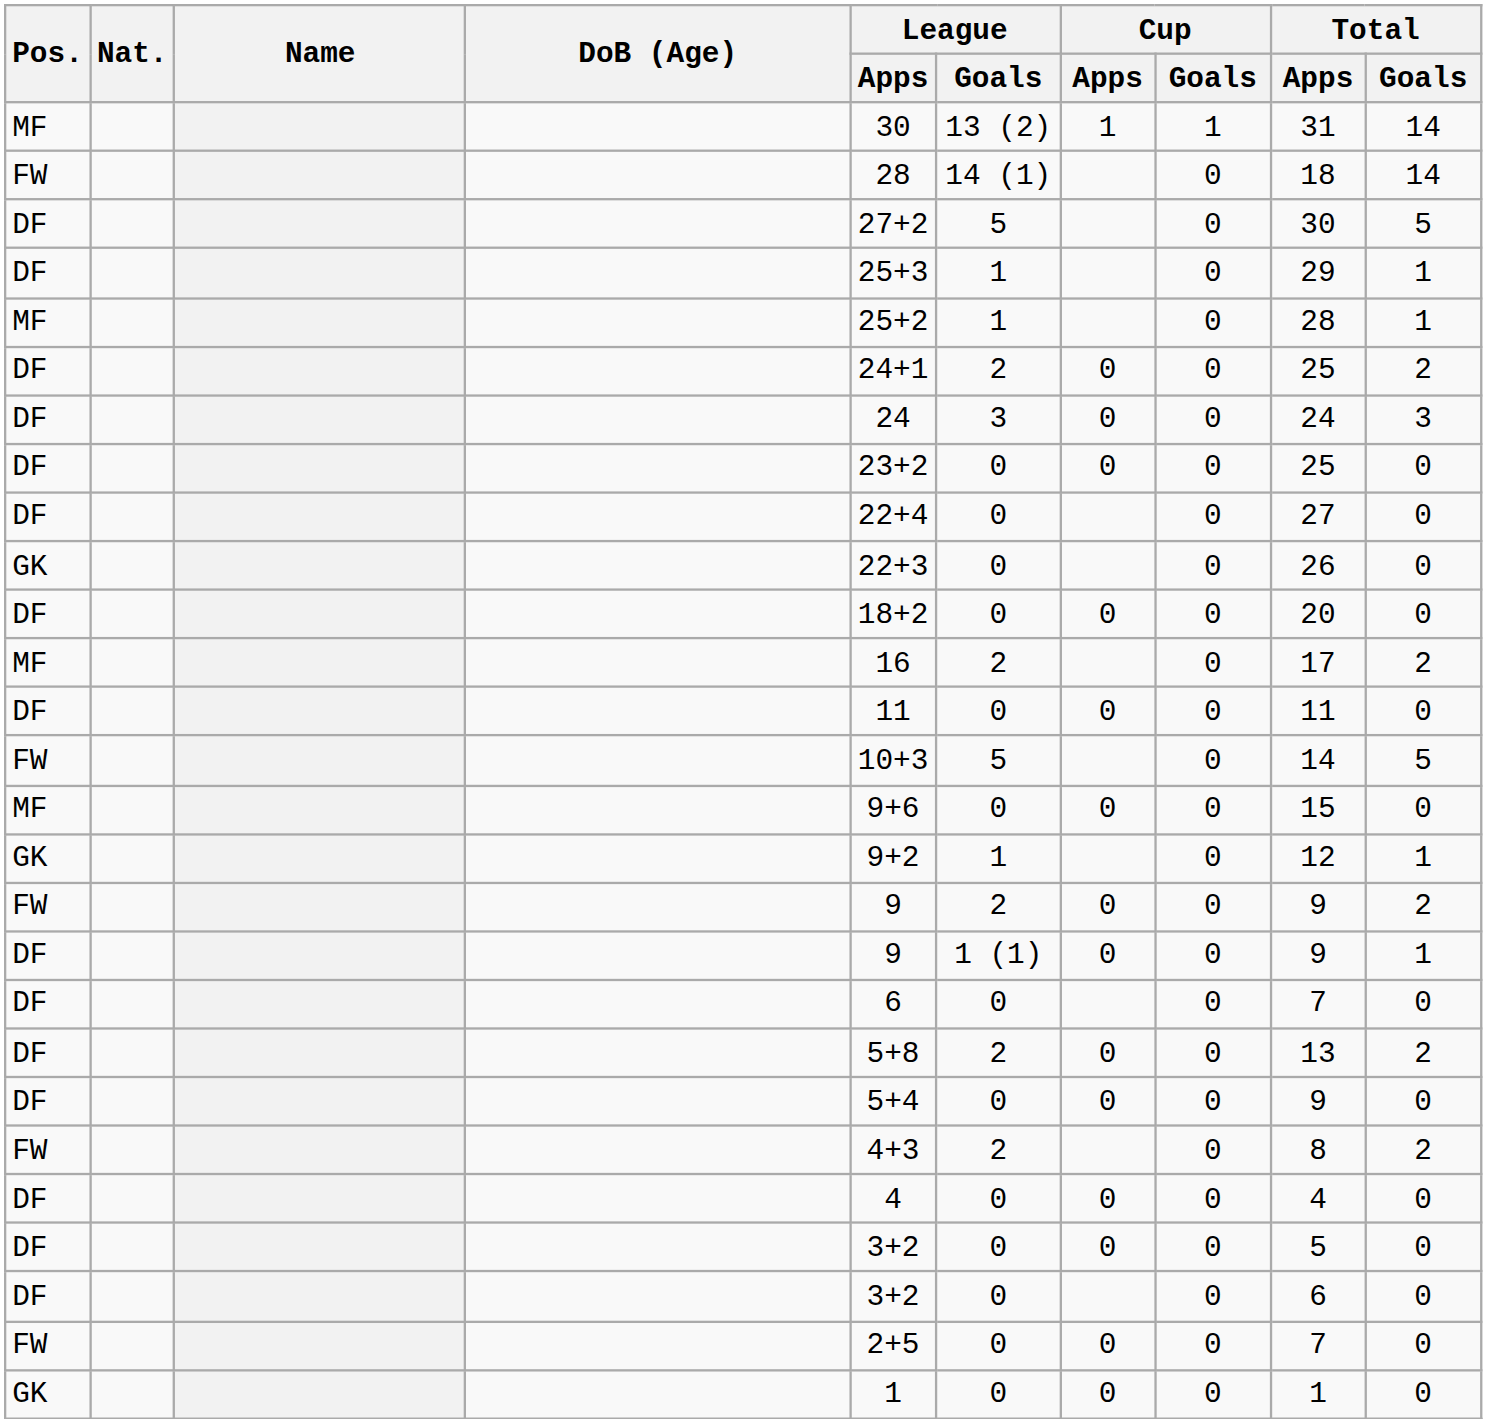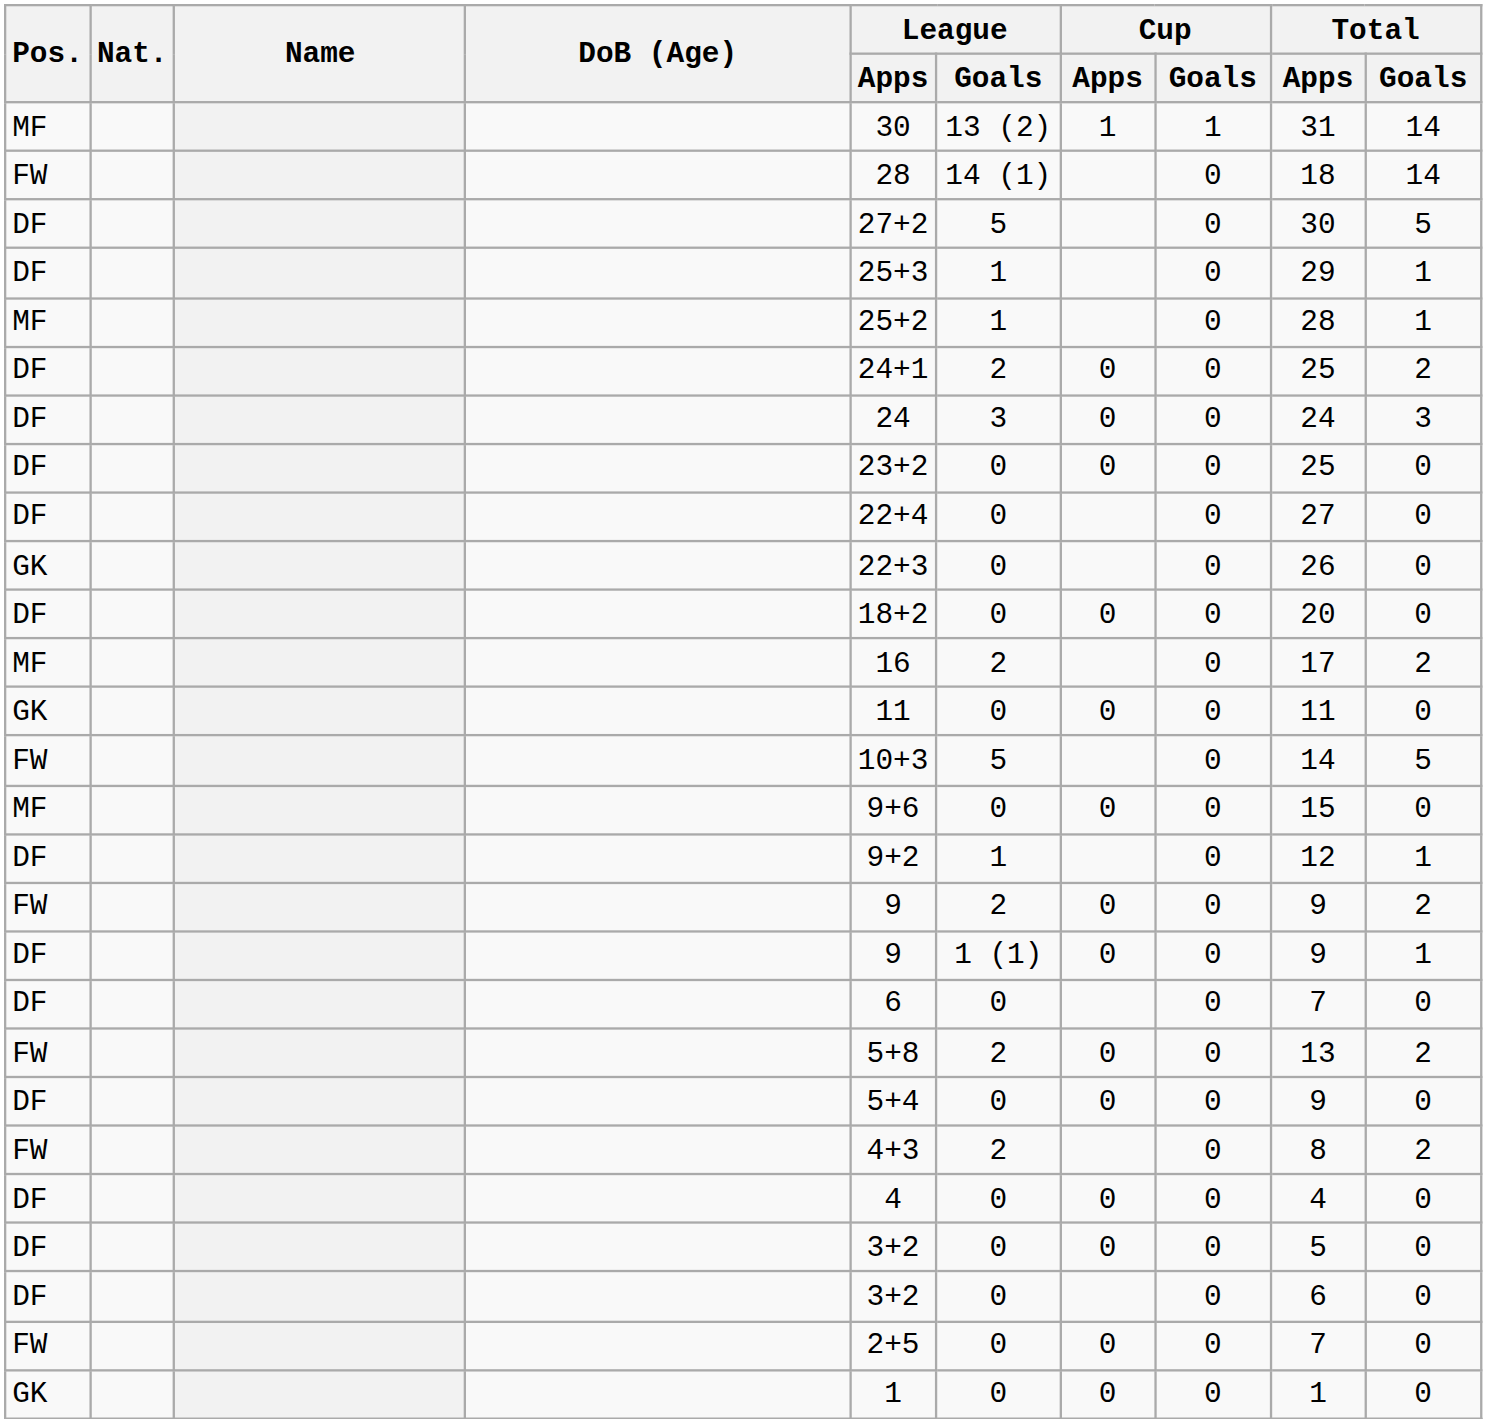(30, 711) DF -> (30, 711) GK
(30, 858) GK -> (30, 858) DF
(30, 1053) DF -> (30, 1053) FW
